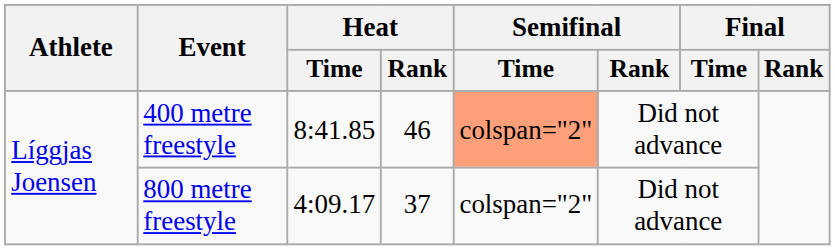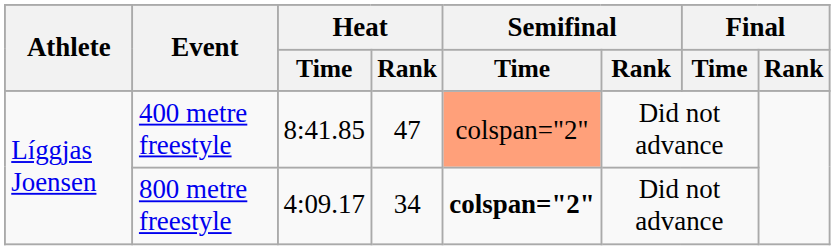(417, 129) 46 -> (407, 129) 47
(417, 205) 37 -> (407, 205) 34
(526, 205) normal -> (522, 205) bold
